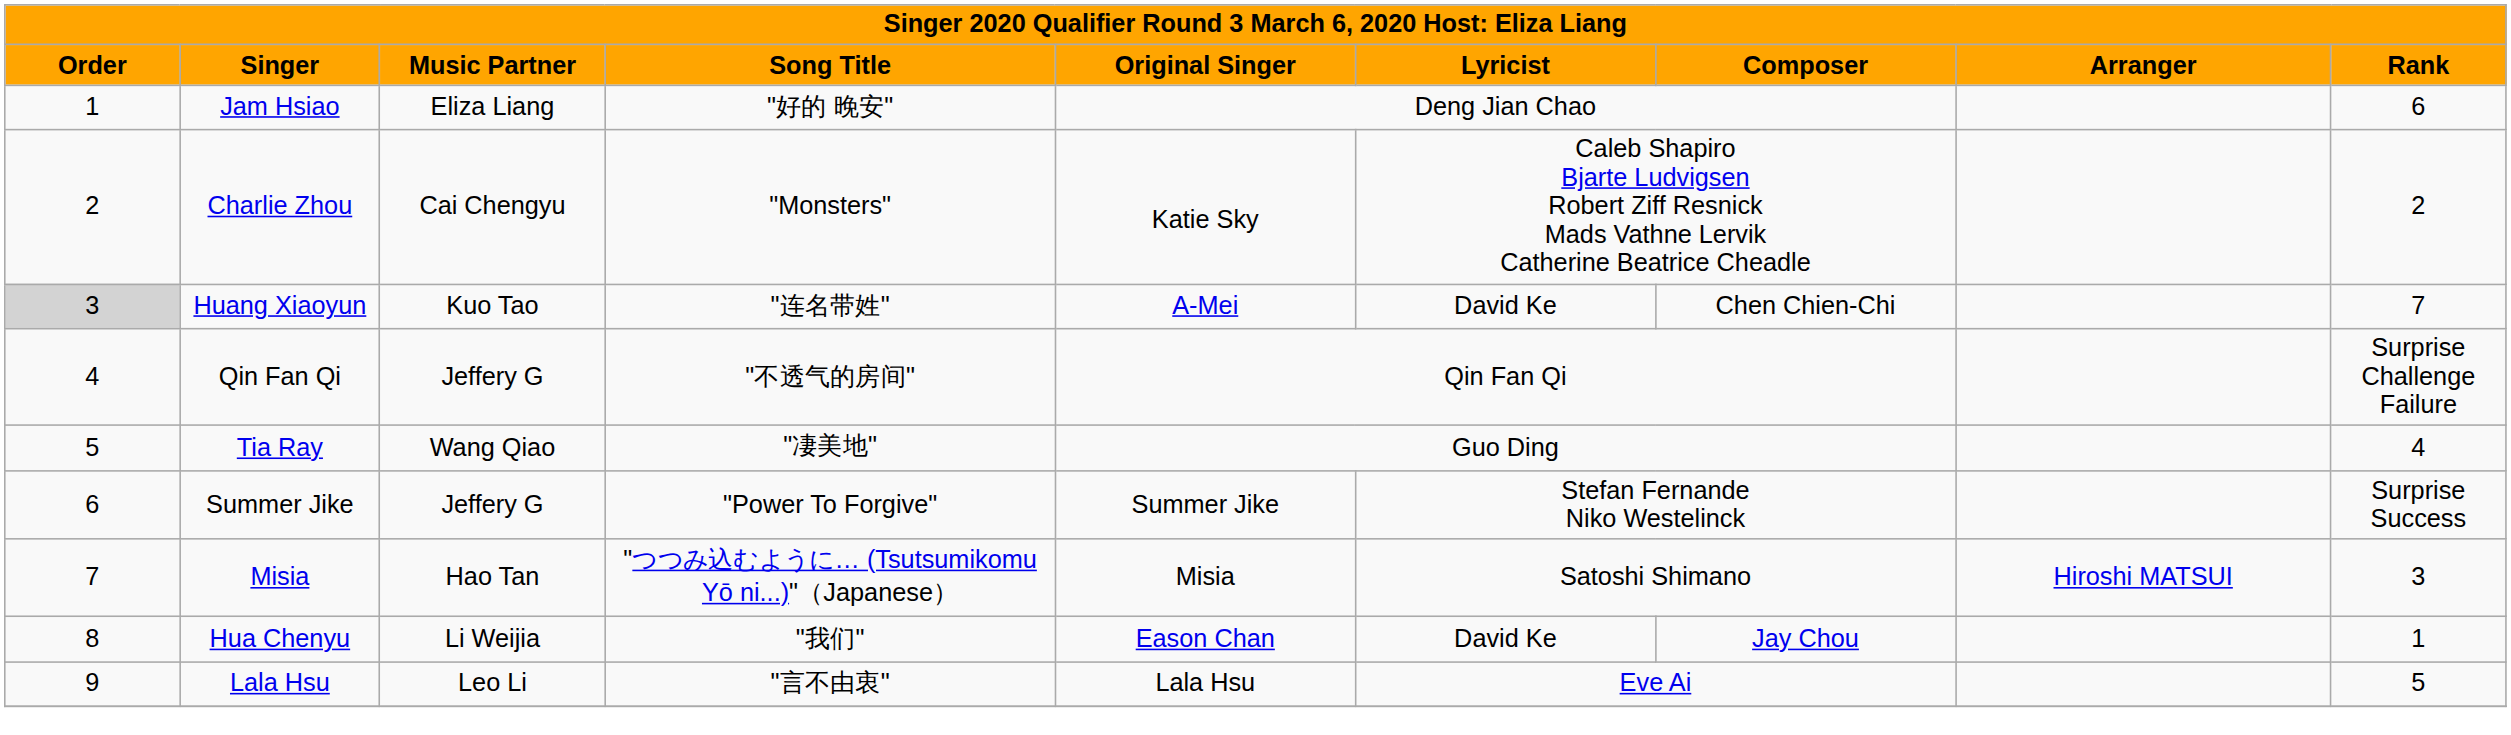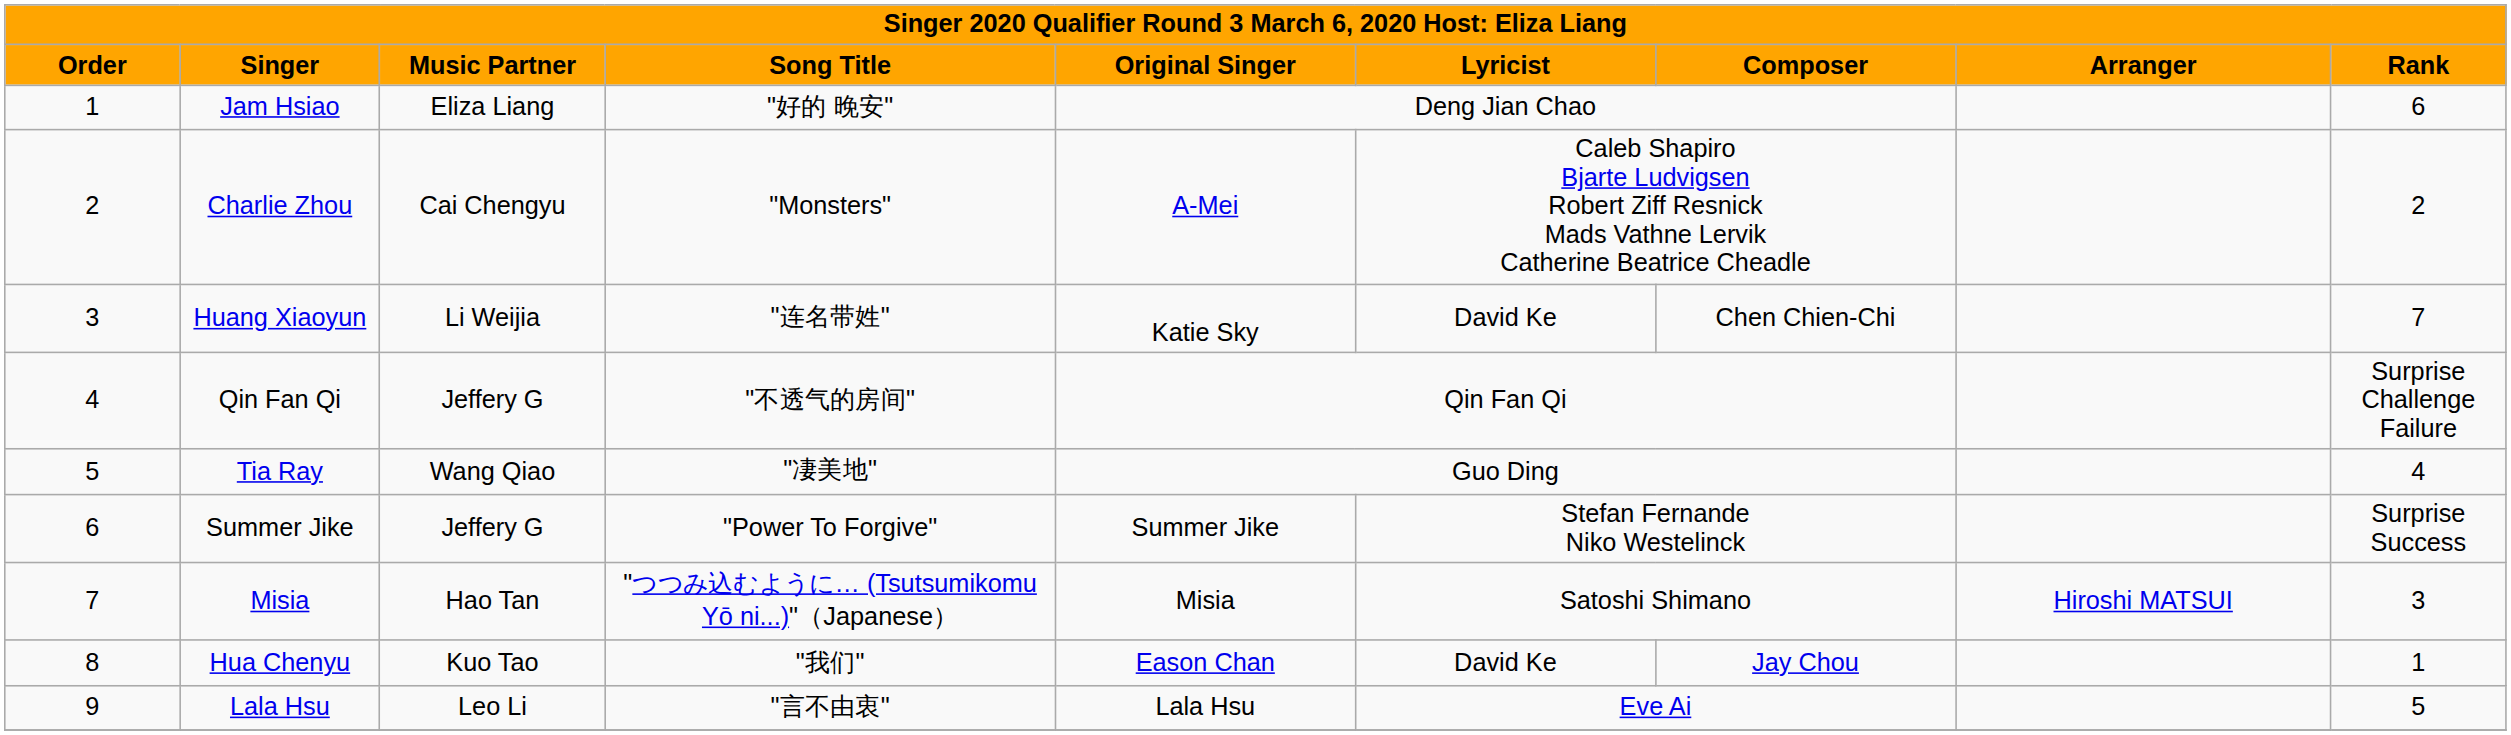(1205, 220) Katie Sky -> (1205, 206) A-Mei
(92, 305) lightgrey background -> (92, 317) no background
(492, 305) Kuo Tao -> (492, 317) Li Weijia
(1205, 305) A-Mei -> (1205, 331) Katie Sky
(492, 638) Li Weijia -> (492, 662) Kuo Tao
